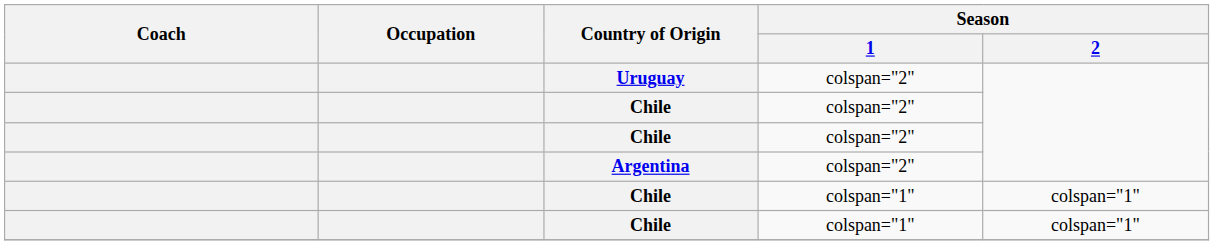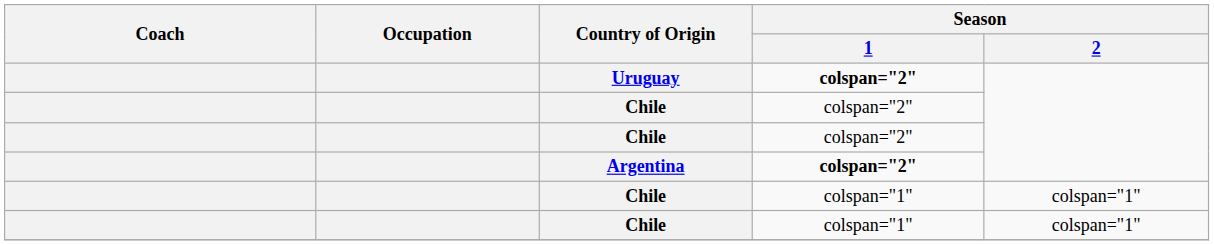(870, 78) normal -> (868, 78) bold
(870, 166) normal -> (868, 166) bold
